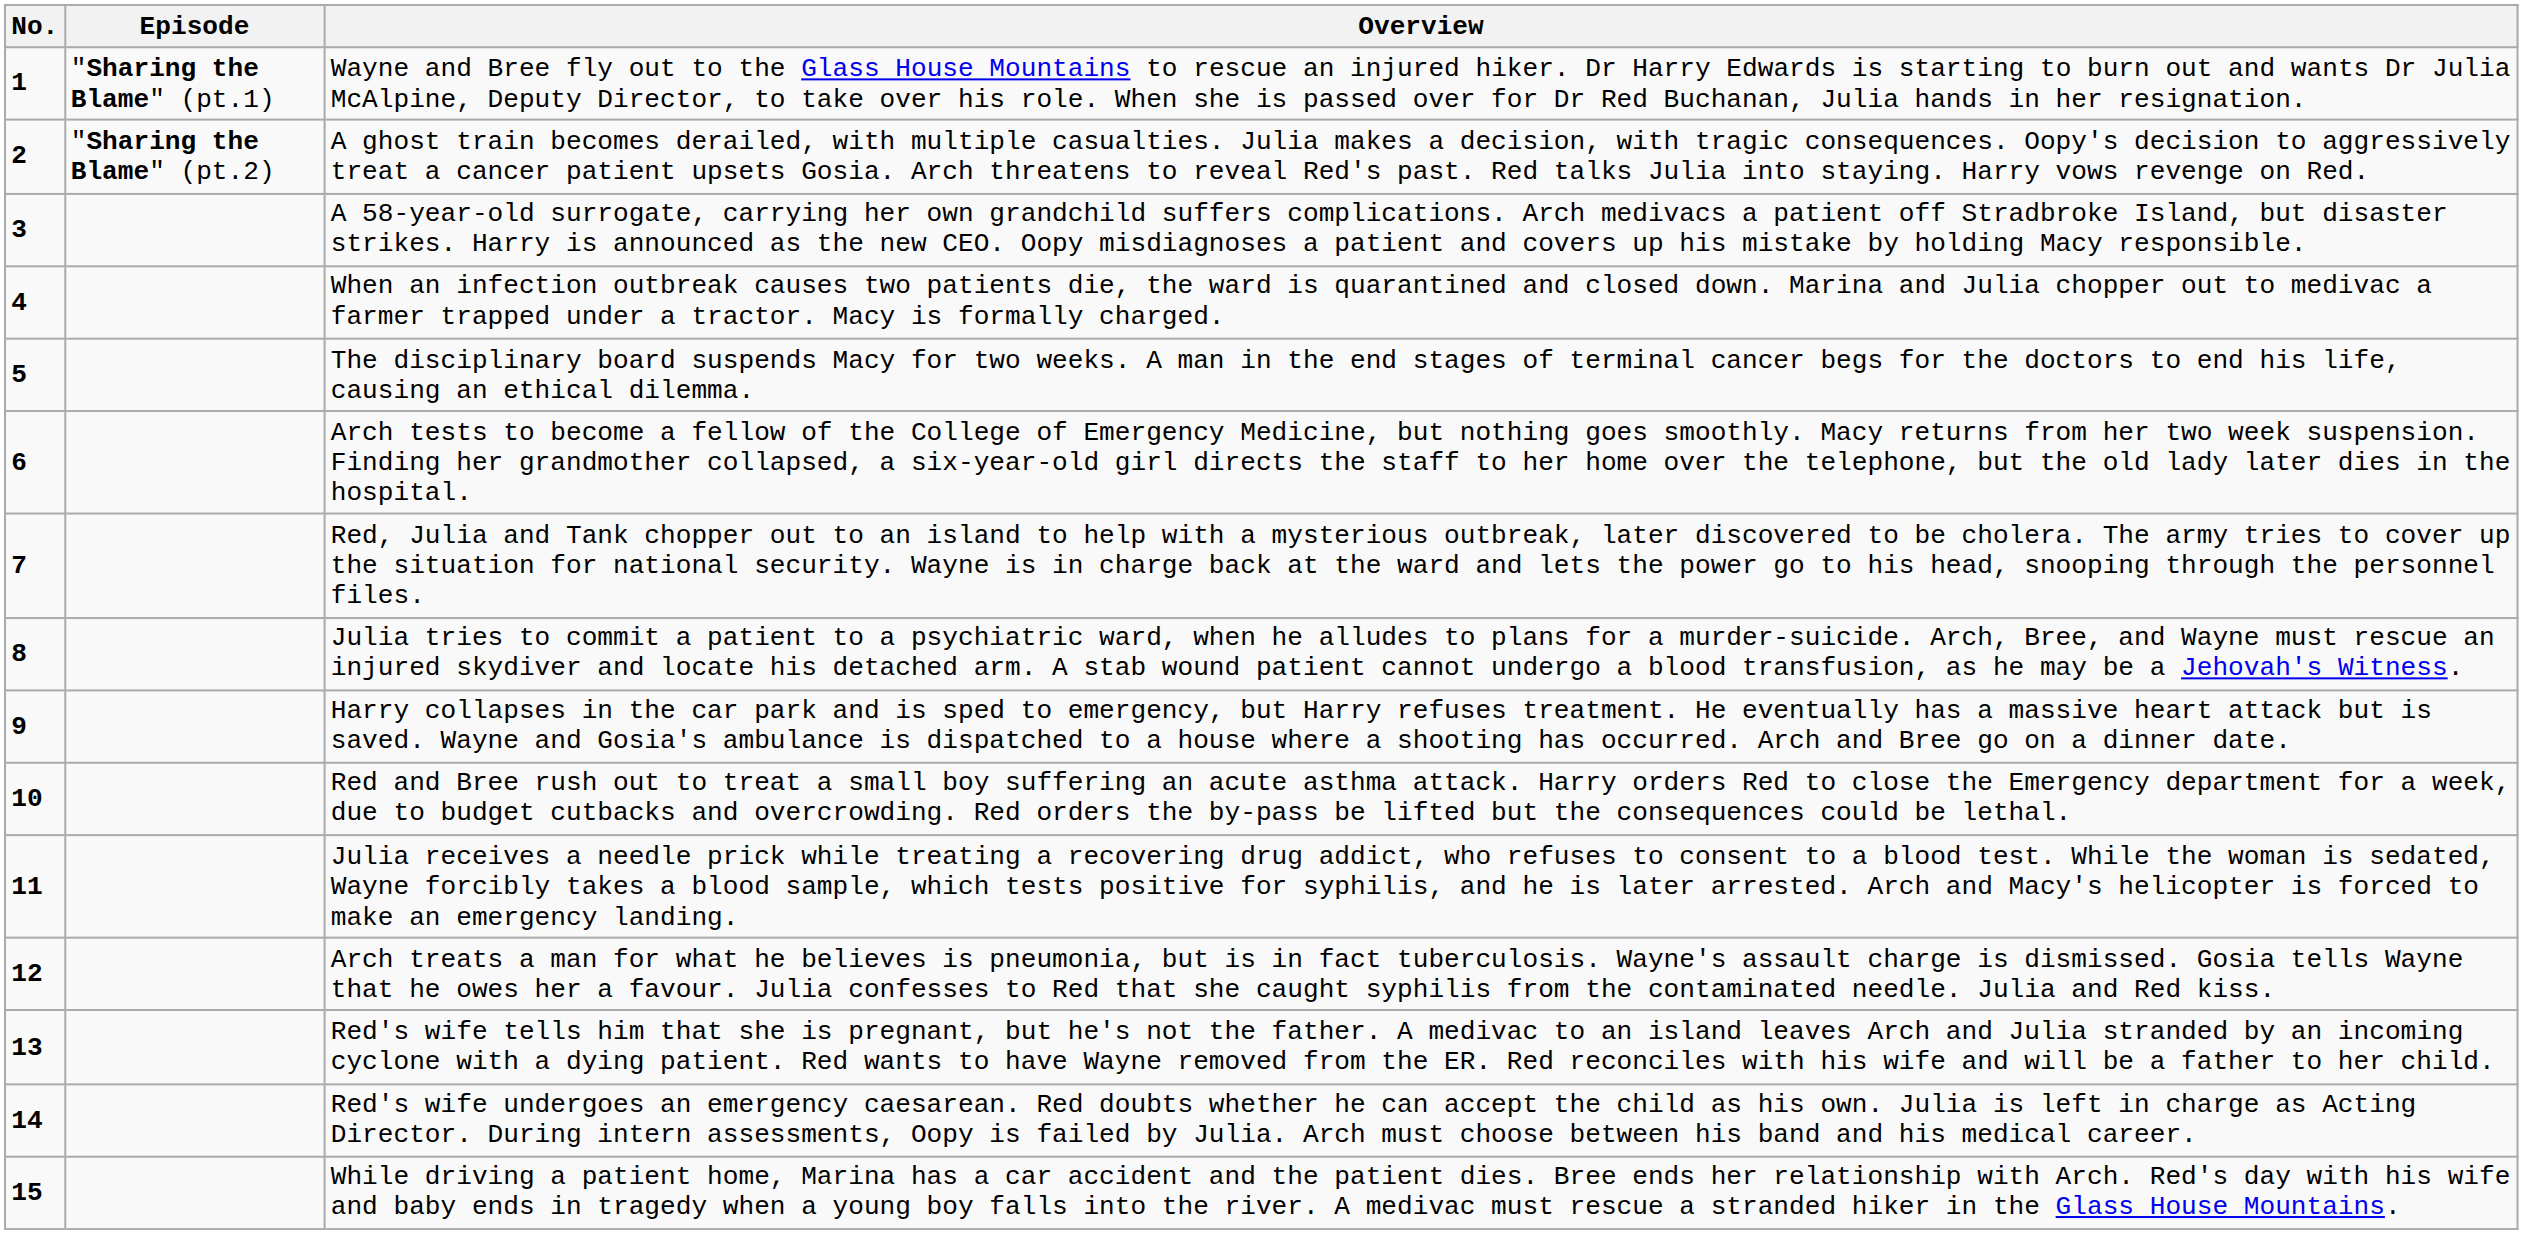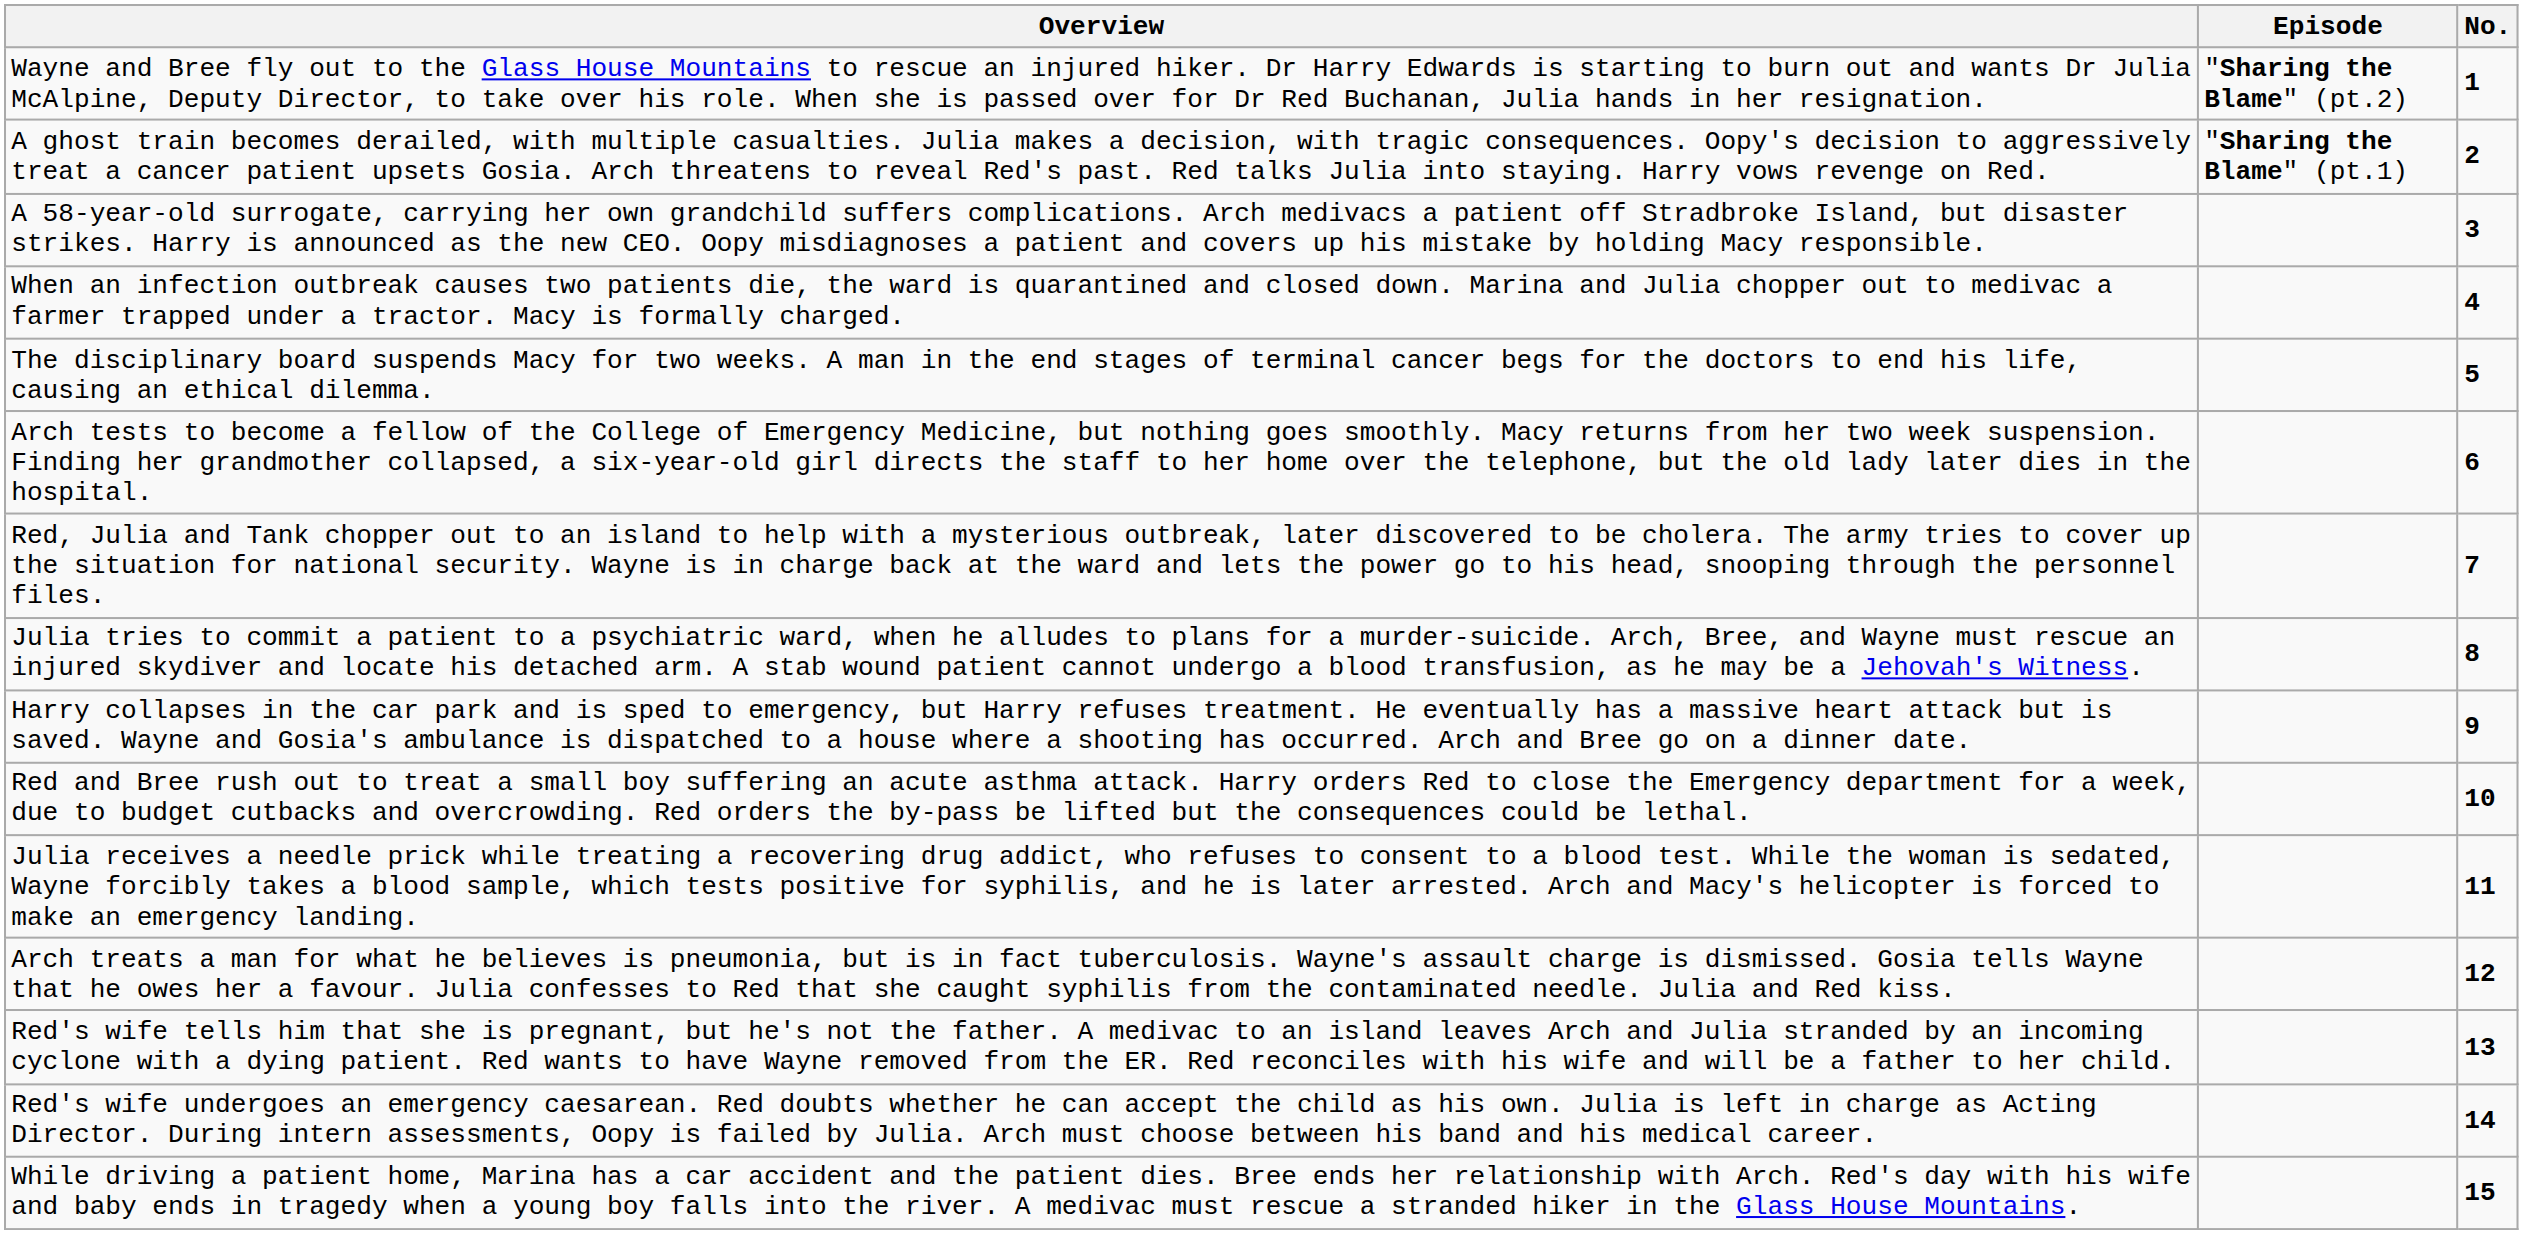columns swapped: (35, 26) <-> (1421, 26)
(173, 84) "Sharing the Blame" (pt.1) -> (2306, 84) "Sharing the Blame" (pt.2)
(173, 157) "Sharing the Blame" (pt.2) -> (2306, 157) "Sharing the Blame" (pt.1)
